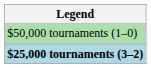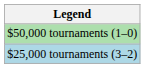(75, 53) bold -> (72, 53) normal
